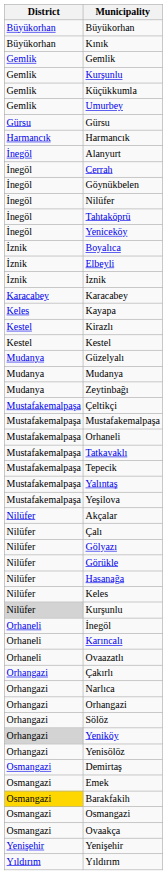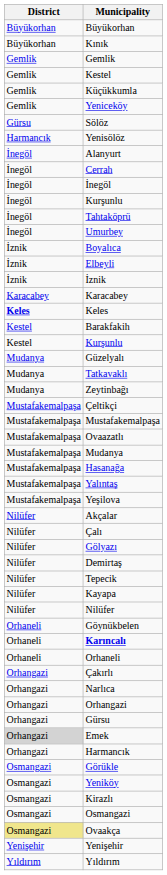(104, 75) Kurşunlu -> (98, 75) Kestel
(104, 106) Umurbey -> (107, 106) Yeniceköy
(98, 122) Gürsu -> (97, 122) Sölöz
(108, 138) Harmancık -> (105, 138) Yenisölöz
(112, 185) Göynükbelen -> (98, 185) İnegöl
(100, 201) Nilüfer -> (104, 201) Kurşunlu
(107, 232) Yeniceköy -> (104, 232) Umurbey
(18, 311) normal -> (18, 311) bold
(101, 311) Kayapa -> (97, 311) Keles
(99, 327) Kirazlı -> (108, 327) Barakfakih
(98, 342) Kestel -> (104, 342) Kurşunlu
(104, 374) Mudanya -> (106, 374) Tatkavaklı
(103, 437) Orhaneli -> (105, 437) Ovaazatlı
(106, 452) Tatkavaklı -> (104, 452) Mudanya
(101, 468) Tepecik -> (105, 468) Hasanağa
(102, 563) Görükle -> (104, 563) Demirtaş
(105, 578) Hasanağa -> (101, 578) Tepecik
(97, 594) Keles -> (101, 594) Kayapa
(21, 610) lightgrey background -> (21, 610) no background
(104, 610) Kurşunlu -> (100, 610) Nilüfer
(98, 625) İnegöl -> (112, 625) Göynükbelen
(104, 641) normal -> (106, 641) bold
(105, 657) Ovaazatlı -> (103, 657) Orhaneli
(97, 720) Sölöz -> (98, 720) Gürsu
(102, 736) Yeniköy -> (97, 736) Emek
(105, 751) Yenisölöz -> (108, 751) Harmancık
(104, 767) Demirtaş -> (102, 767) Görükle
(97, 783) Emek -> (102, 783) Yeniköy
(29, 798) gold background -> (29, 798) no background
(108, 798) Barakfakih -> (99, 798) Kirazlı
(29, 830) no background -> (29, 830) khaki background
